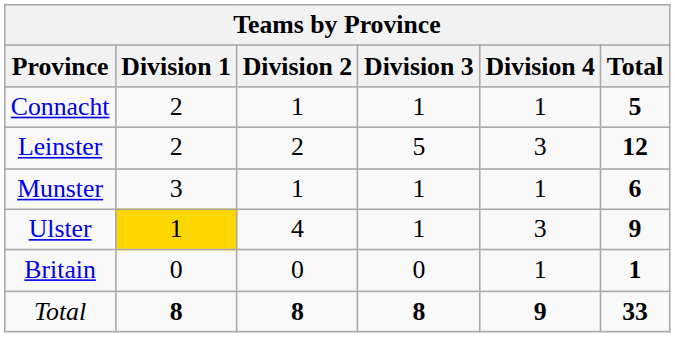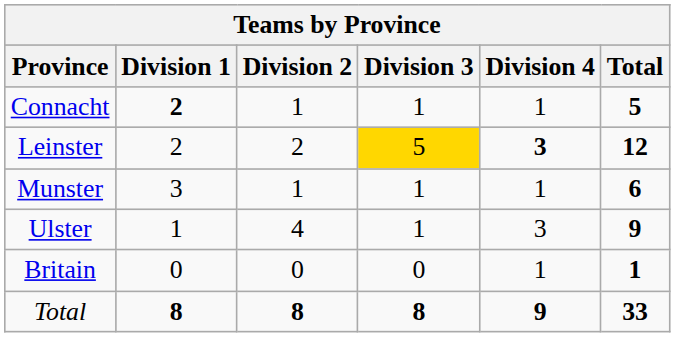(176, 106) normal -> (176, 106) bold
(419, 147) no background -> (419, 147) gold background
(540, 147) normal -> (540, 147) bold
(176, 229) gold background -> (176, 229) no background
